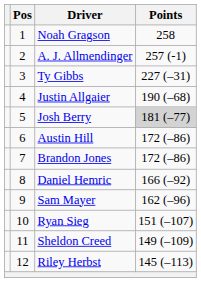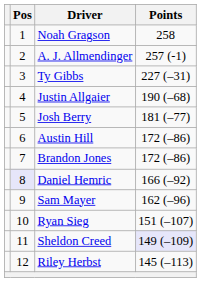(166, 117) lightgrey background -> (166, 117) no background
(22, 179) no background -> (22, 179) lavender background
(166, 241) no background -> (166, 241) lavender background
